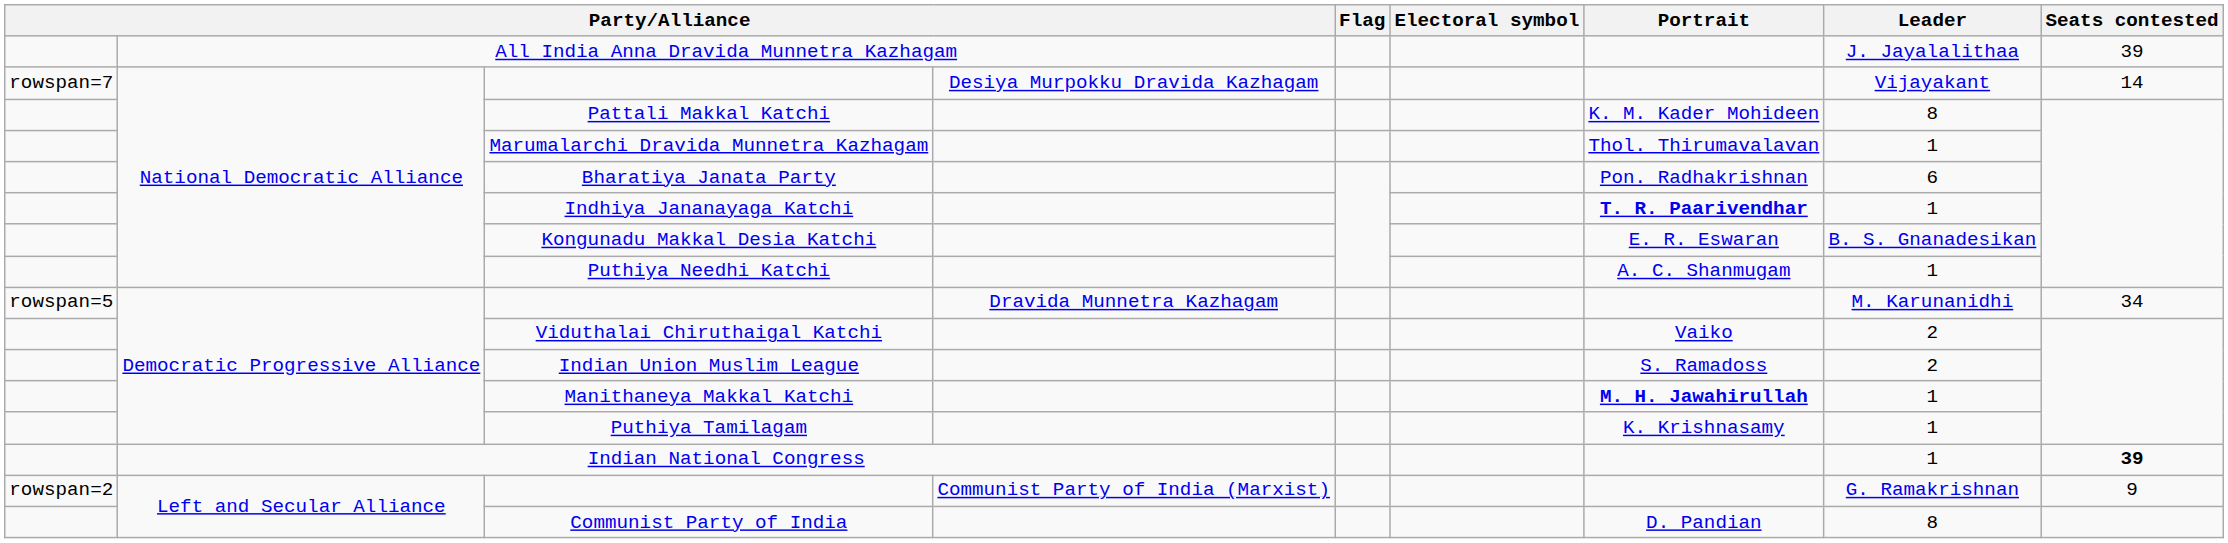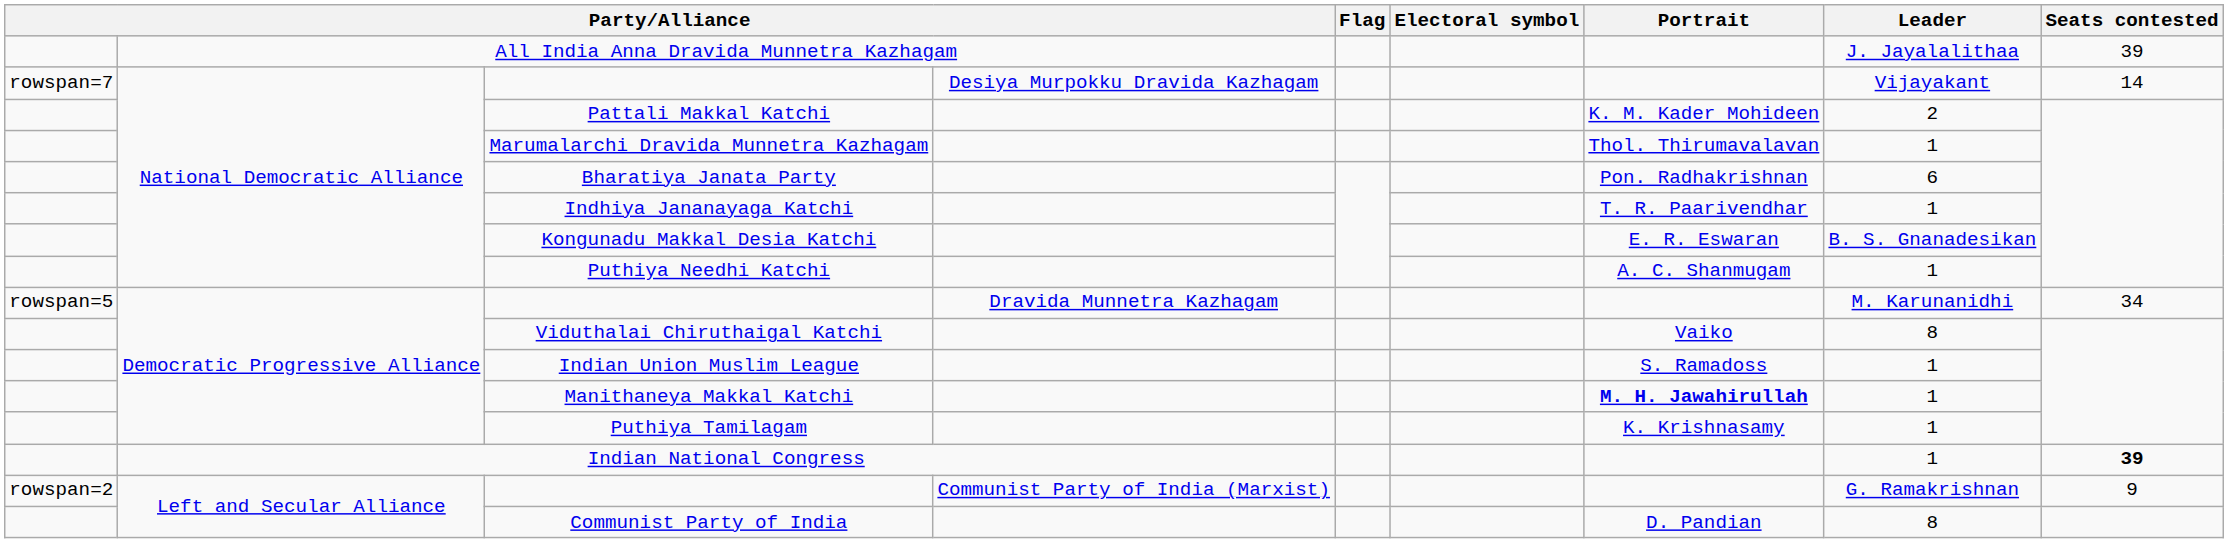(1932, 114) 8 -> (1932, 114) 2
(1704, 209) bold -> (1704, 209) normal
(1932, 334) 2 -> (1932, 334) 8
(1932, 365) 2 -> (1932, 365) 1
